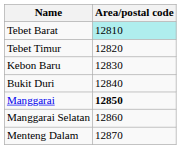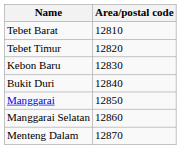(109, 30) paleturquoise background -> (109, 30) no background
(109, 100) bold -> (109, 100) normal
